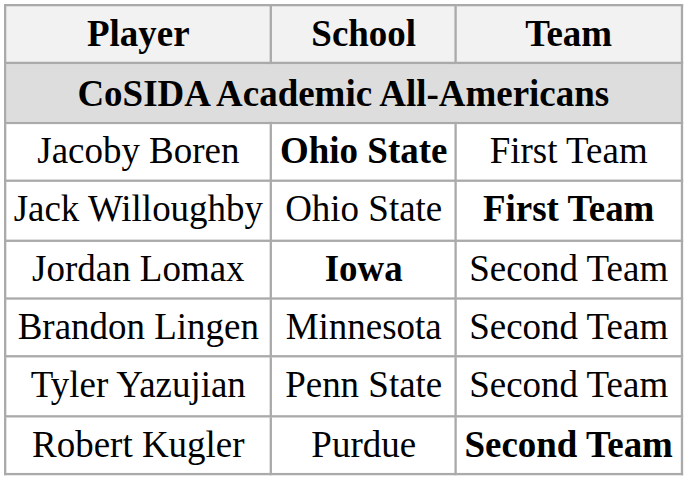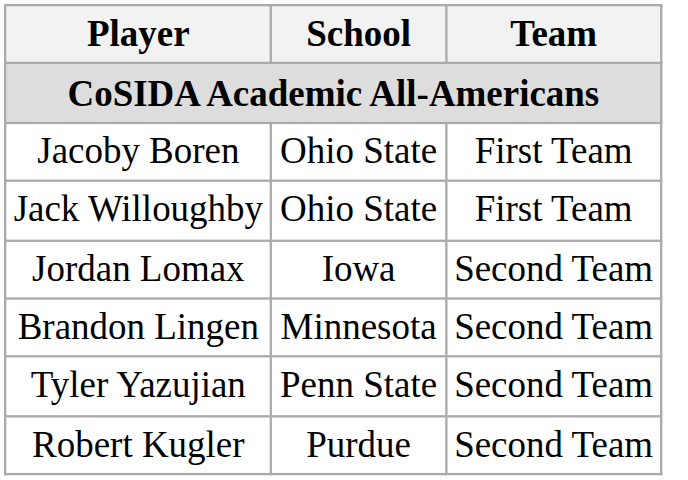(364, 151) bold -> (359, 151) normal
(569, 209) bold -> (554, 209) normal
(364, 268) bold -> (359, 268) normal
(569, 444) bold -> (554, 444) normal
